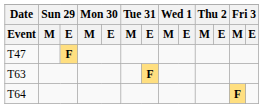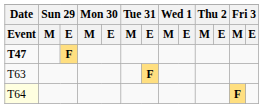(16, 54) normal -> (17, 54) bold
(16, 94) no background -> (16, 94) lightyellow background
